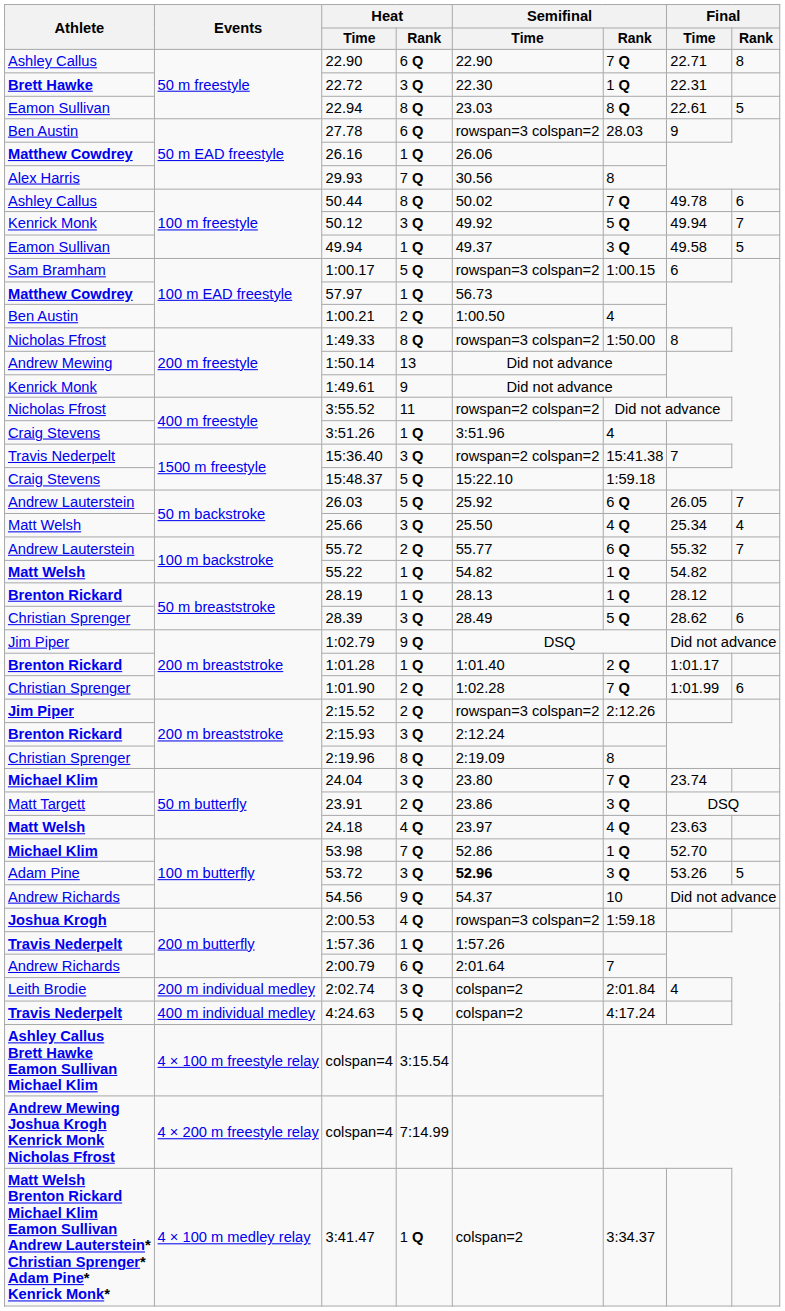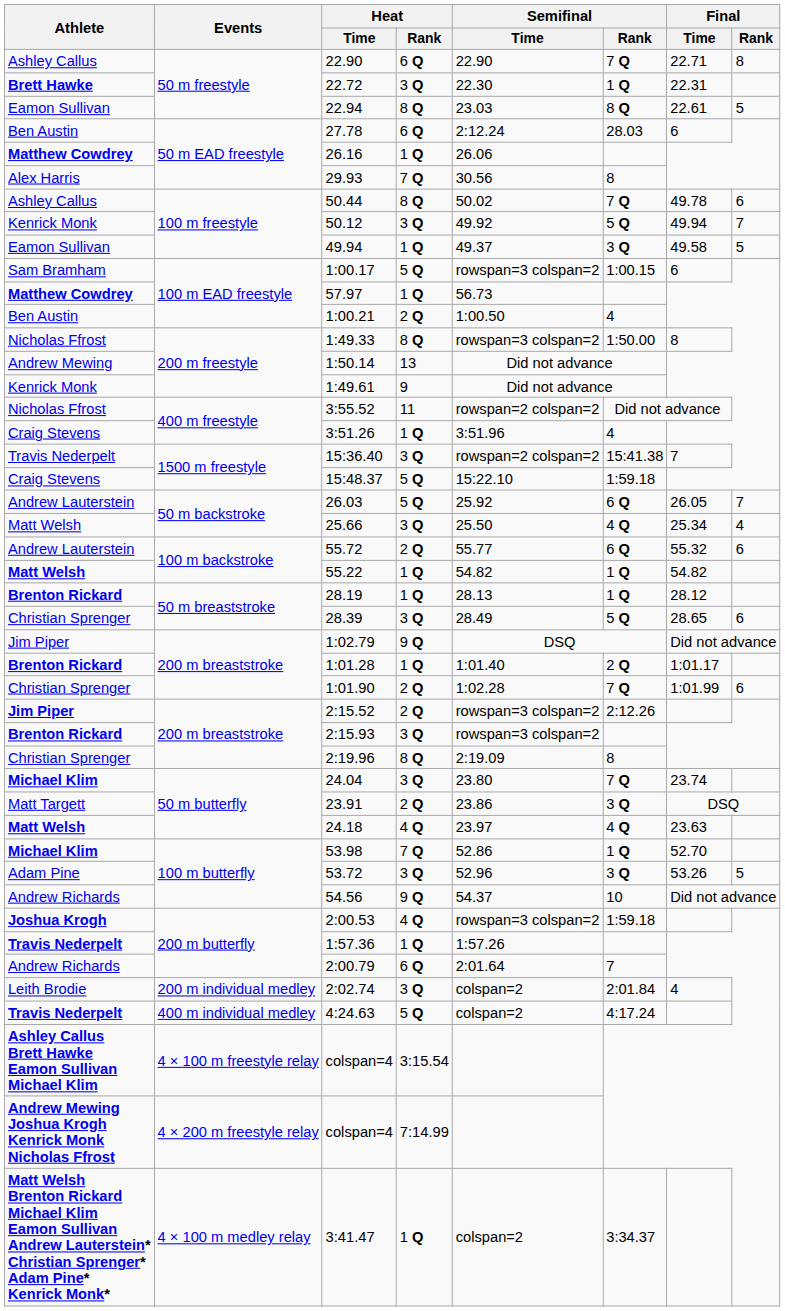(528, 131) rowspan=3 colspan=2 -> (480, 131) 2:12.24
(674, 131) 9 -> (674, 131) 6
(740, 549) 7 -> (740, 549) 6
(689, 619) 28.62 -> (689, 619) 28.65
(480, 735) 2:12.24 -> (528, 735) rowspan=3 colspan=2
(474, 874) bold -> (474, 874) normal
